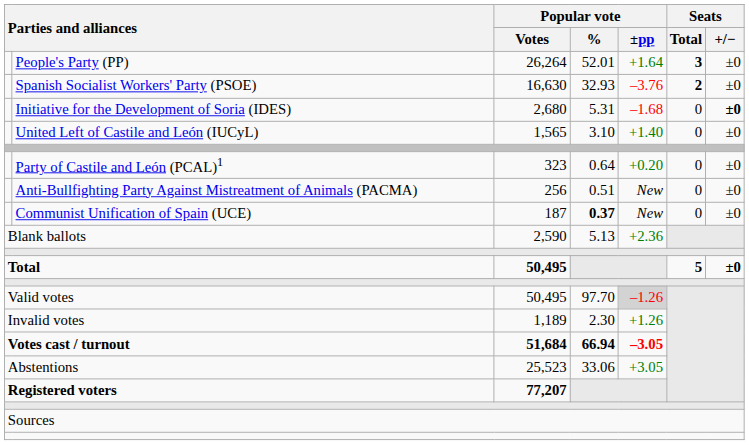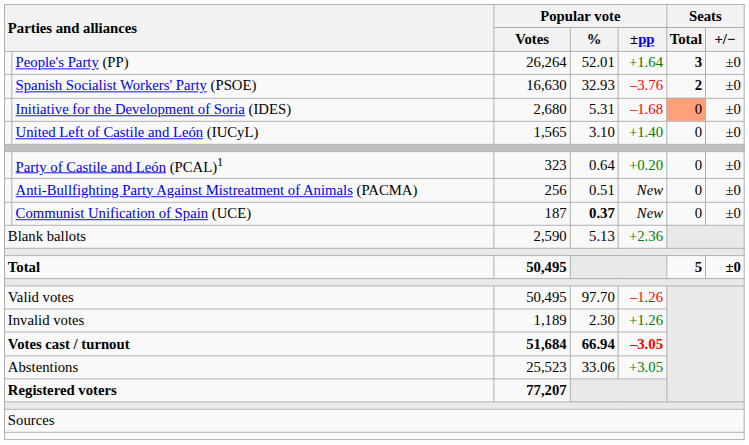(698, 109) no background -> (698, 109) lightsalmon background
(733, 109) bold -> (733, 109) normal
(646, 297) lightgrey background -> (646, 297) no background
